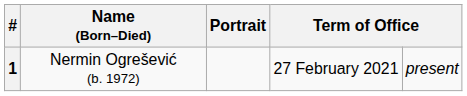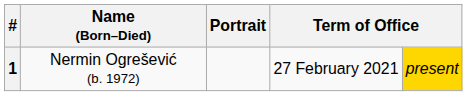(432, 68) no background -> (432, 68) gold background
